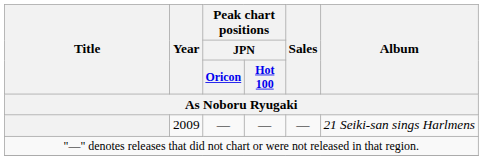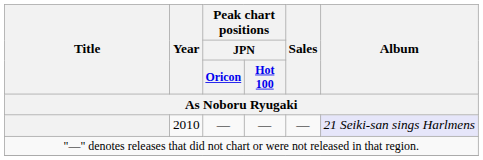(186, 125) 2009 -> (186, 125) 2010
(399, 125) no background -> (399, 125) lavender background
